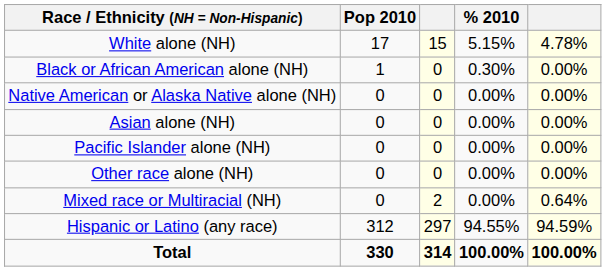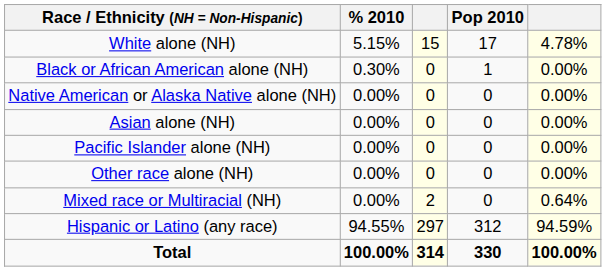columns swapped: (380, 17) <-> (491, 17)
